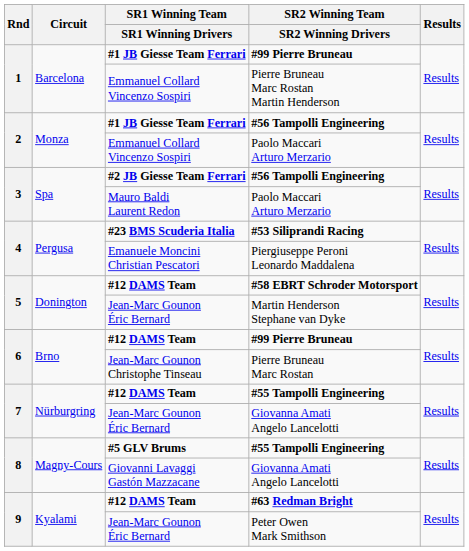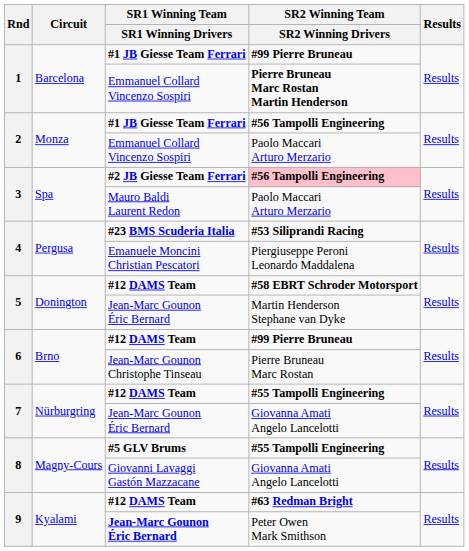(295, 88) normal -> (299, 88) bold
(318, 177) no background -> (318, 177) pink background
(154, 529) normal -> (158, 529) bold
